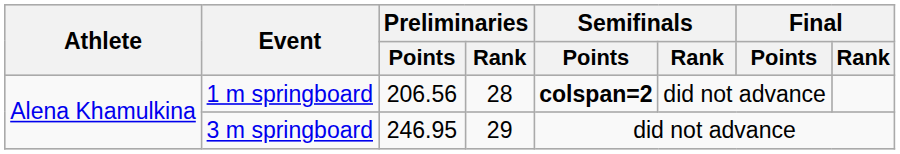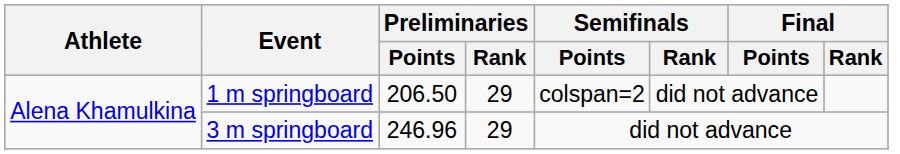(422, 94) 206.56 -> (422, 94) 206.50
(500, 94) 28 -> (500, 94) 29
(596, 94) bold -> (592, 94) normal
(422, 131) 246.95 -> (422, 131) 246.96
